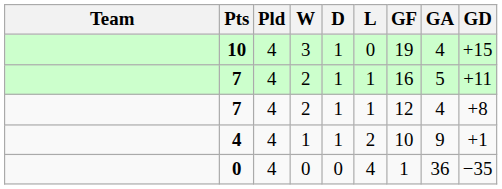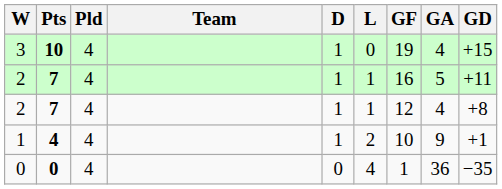columns swapped: (112, 19) <-> (306, 19)
